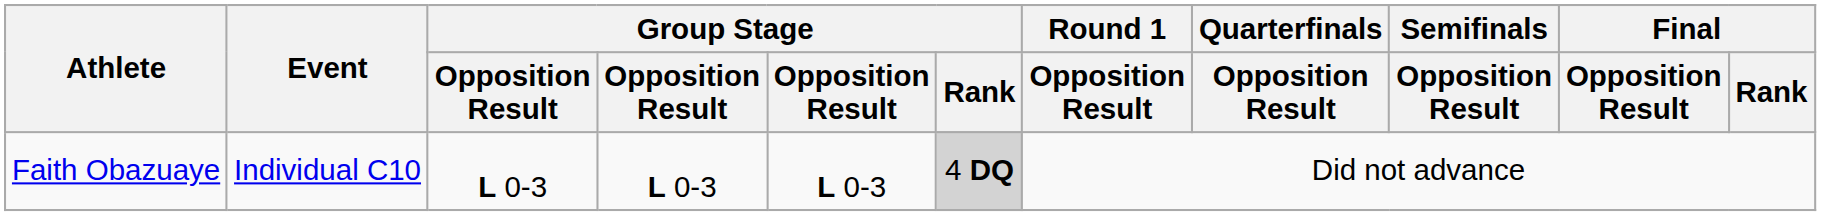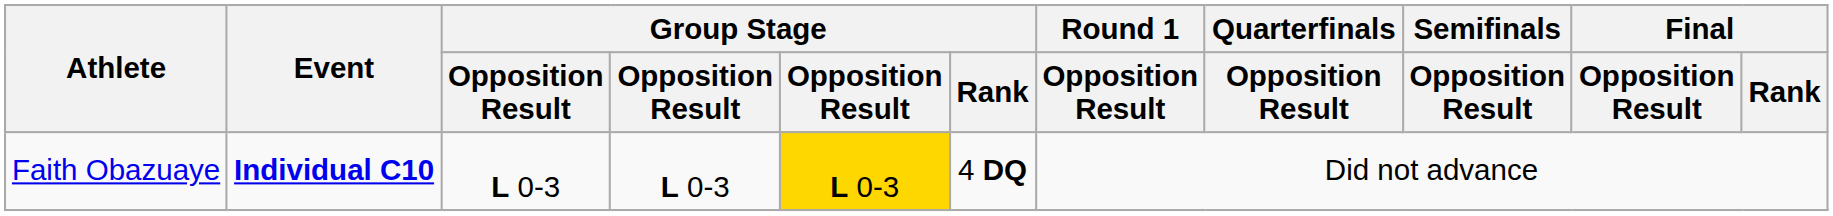(328, 171) normal -> (334, 171) bold
(852, 188) no background -> (865, 188) gold background
(979, 171) lightgrey background -> (993, 171) no background
